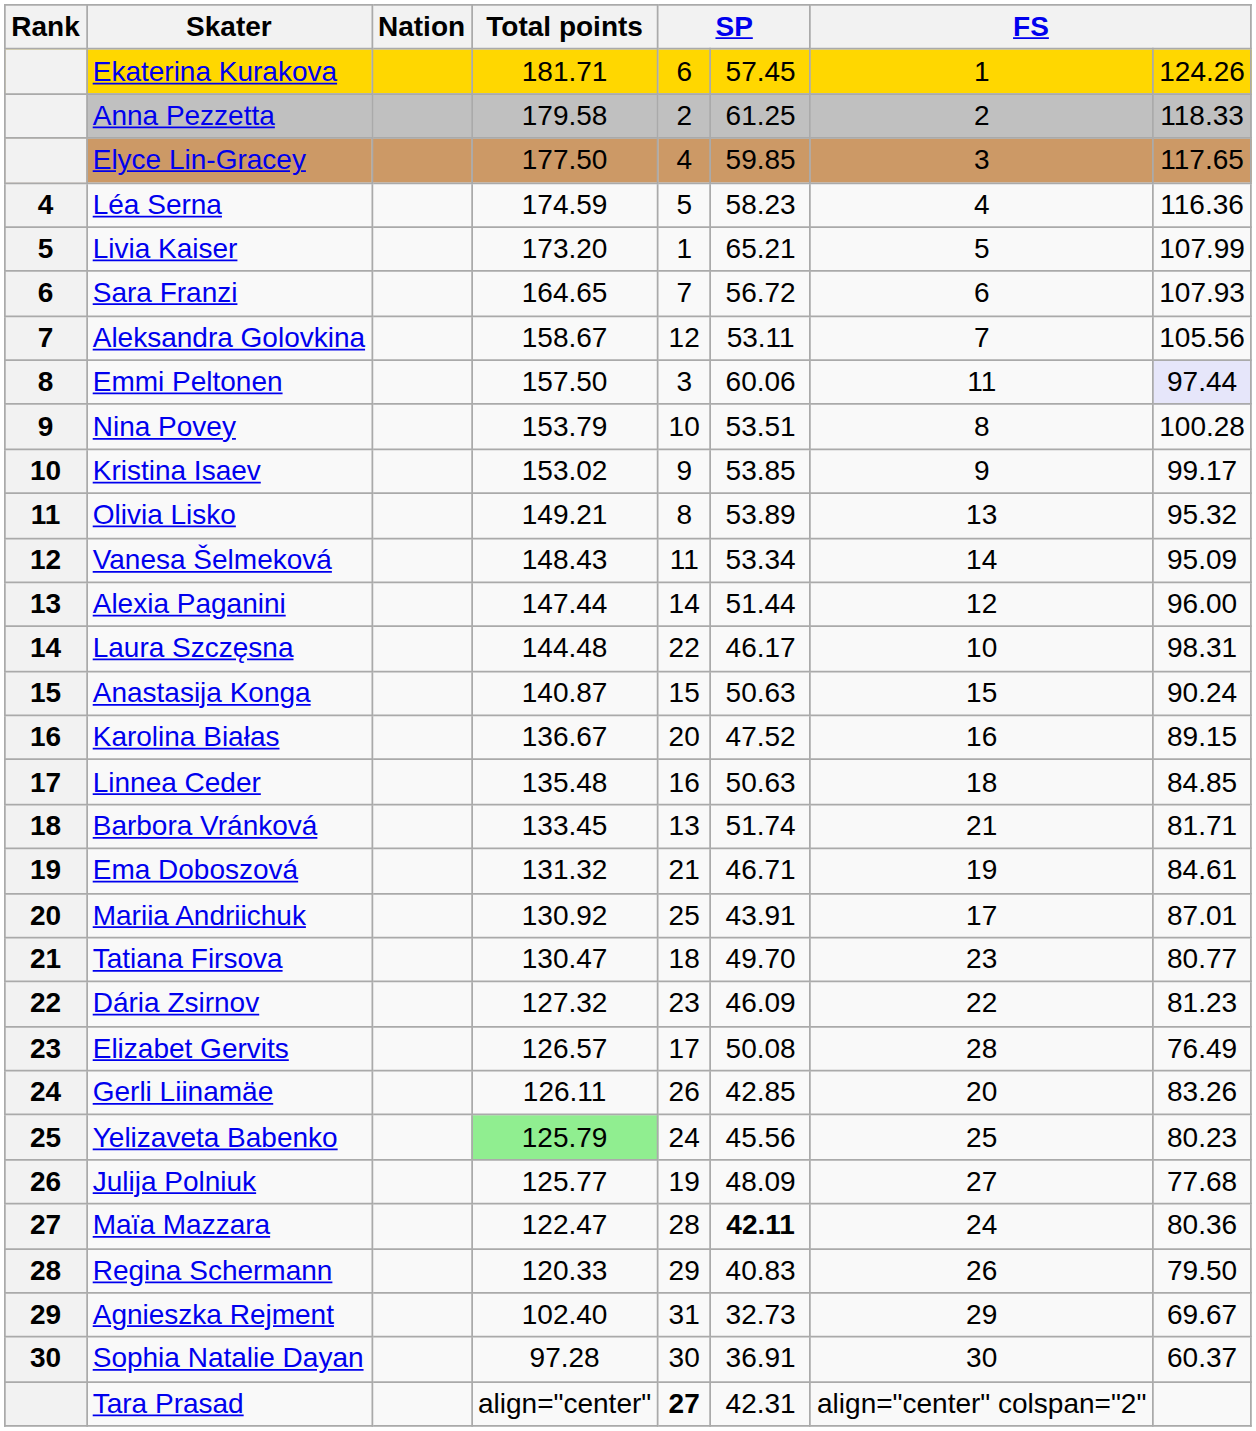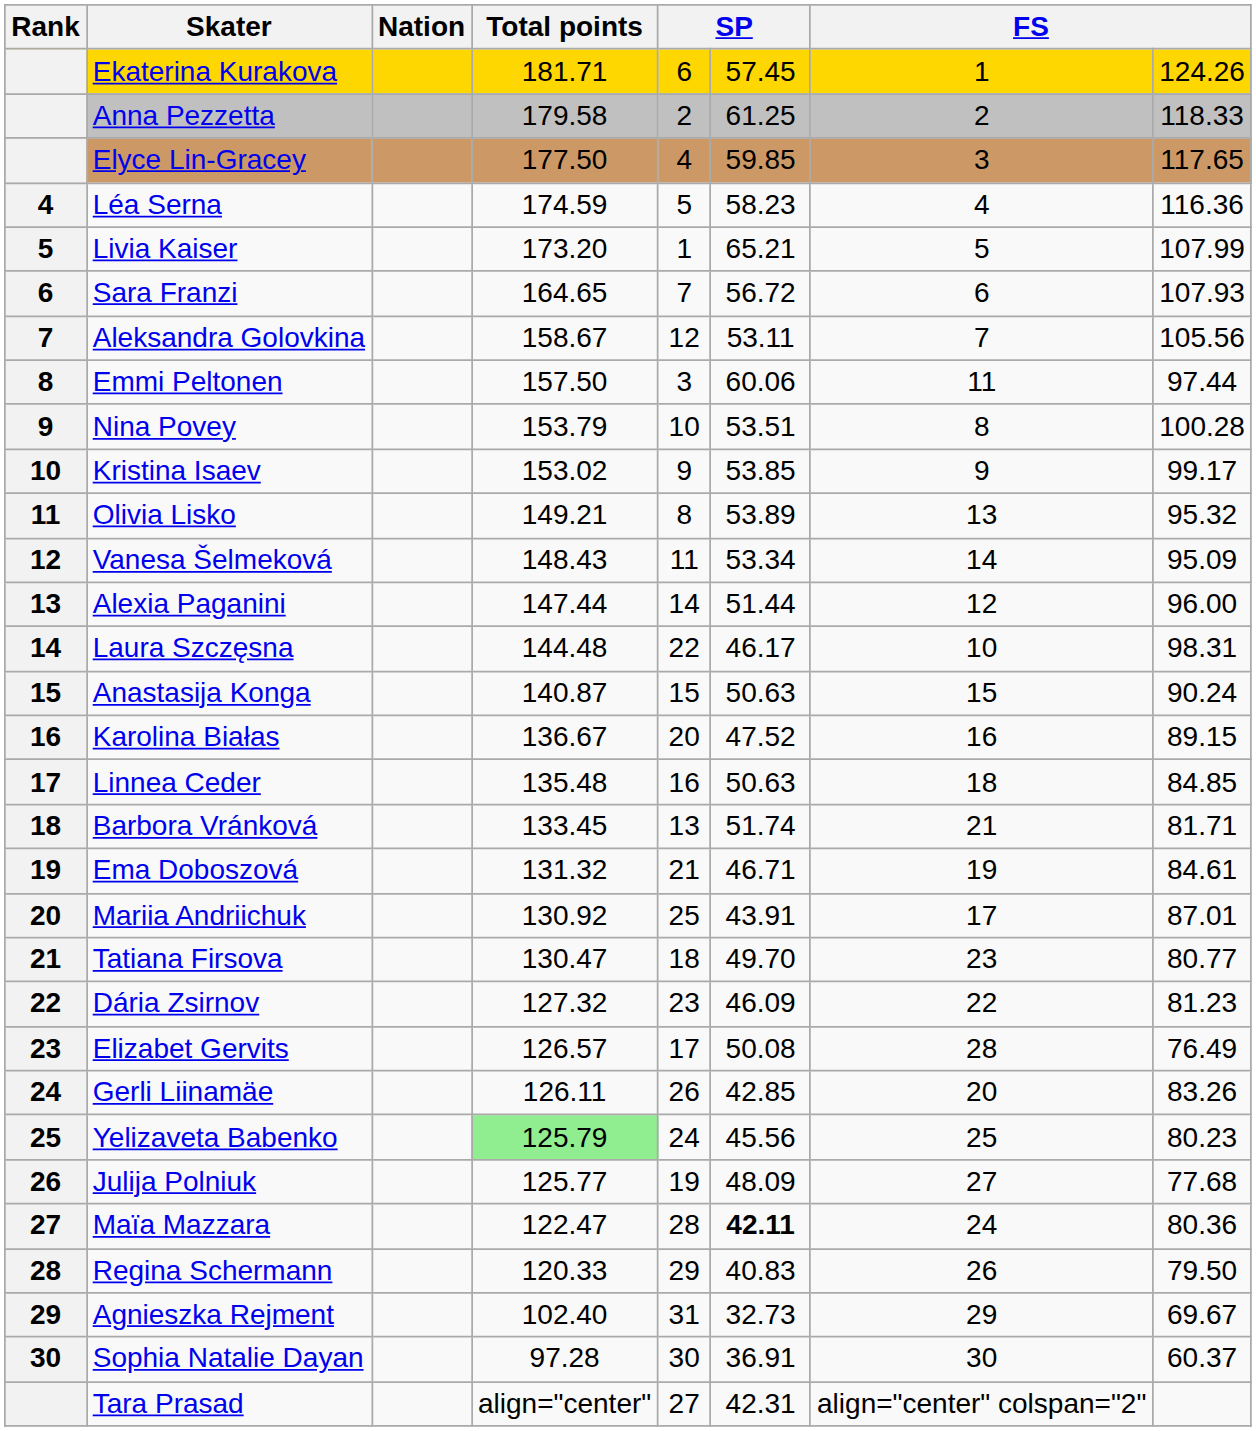(1202, 381) lavender background -> (1202, 381) no background
(684, 1403) bold -> (684, 1403) normal
